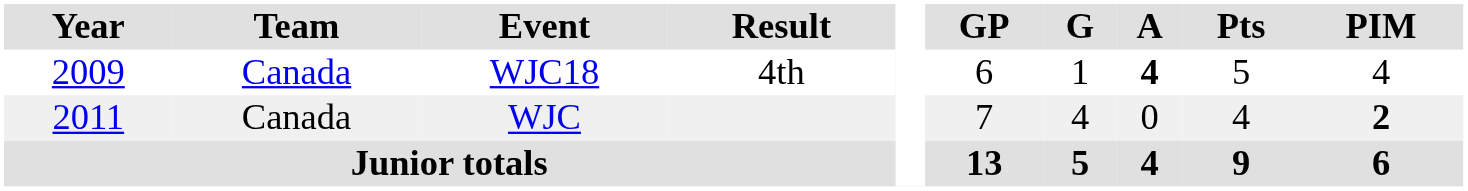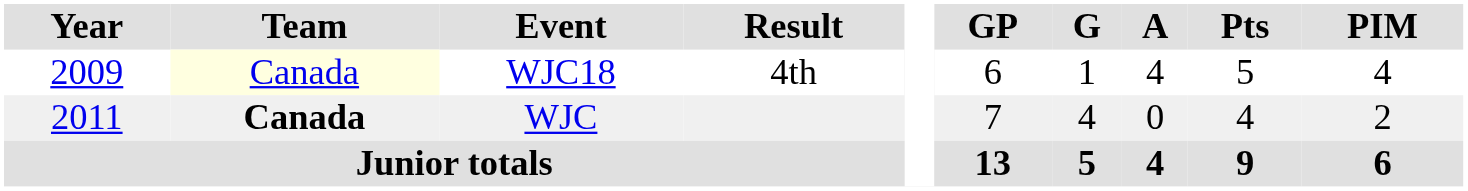(297, 71) no background -> (304, 71) lightyellow background
(1150, 71) bold -> (1155, 71) normal
(297, 117) normal -> (304, 117) bold
(1381, 117) bold -> (1383, 117) normal
